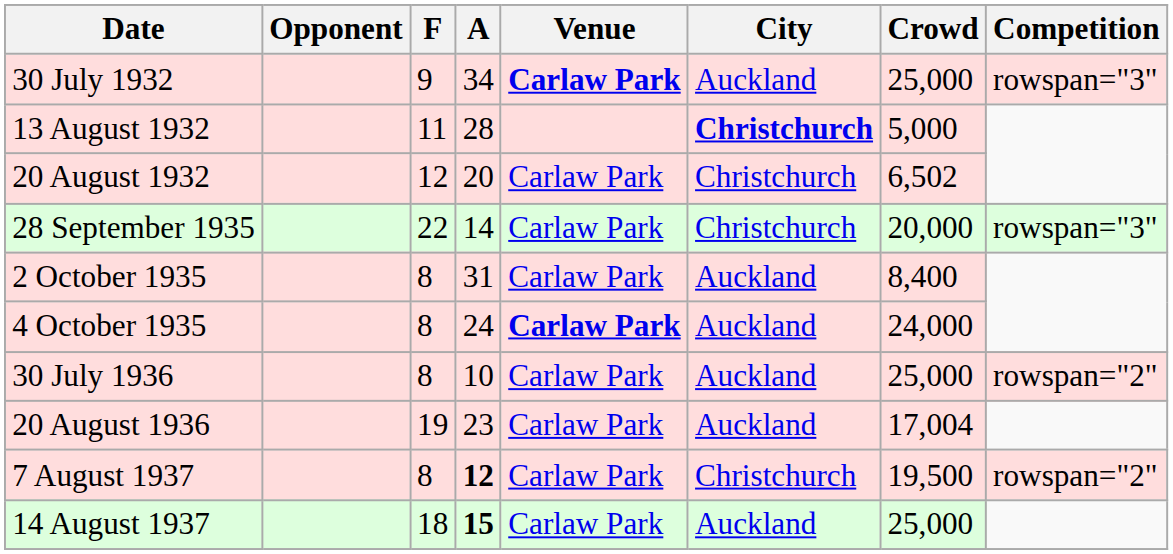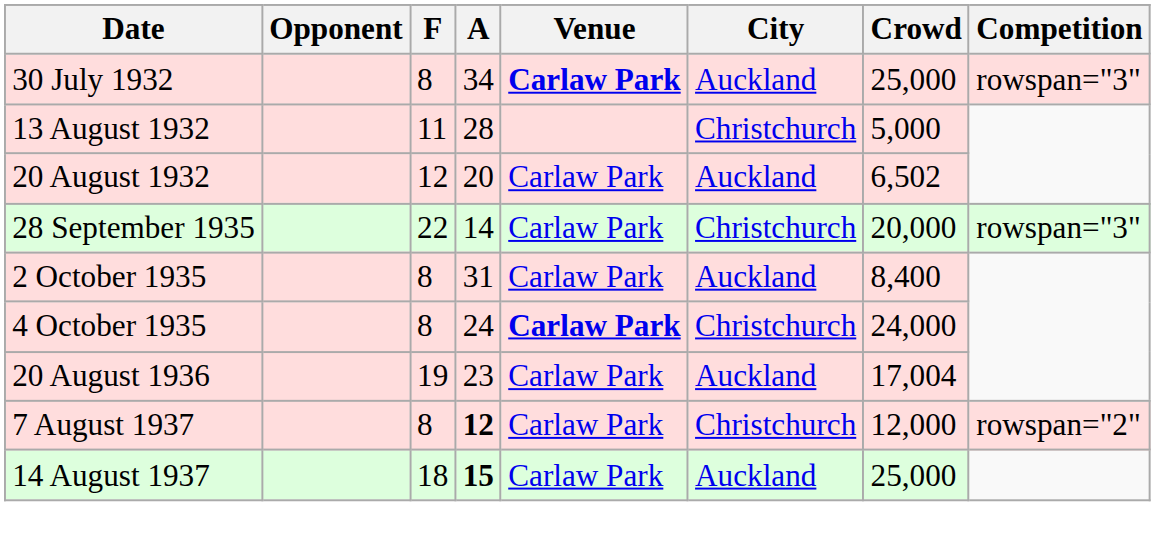(425, 78) 9 -> (425, 78) 8
(784, 128) bold -> (776, 128) normal
(776, 177) Christchurch -> (756, 177) Auckland
(756, 326) Auckland -> (776, 326) Christchurch
- row: (93, 375)
(930, 474) 19,500 -> (914, 425) 12,000
